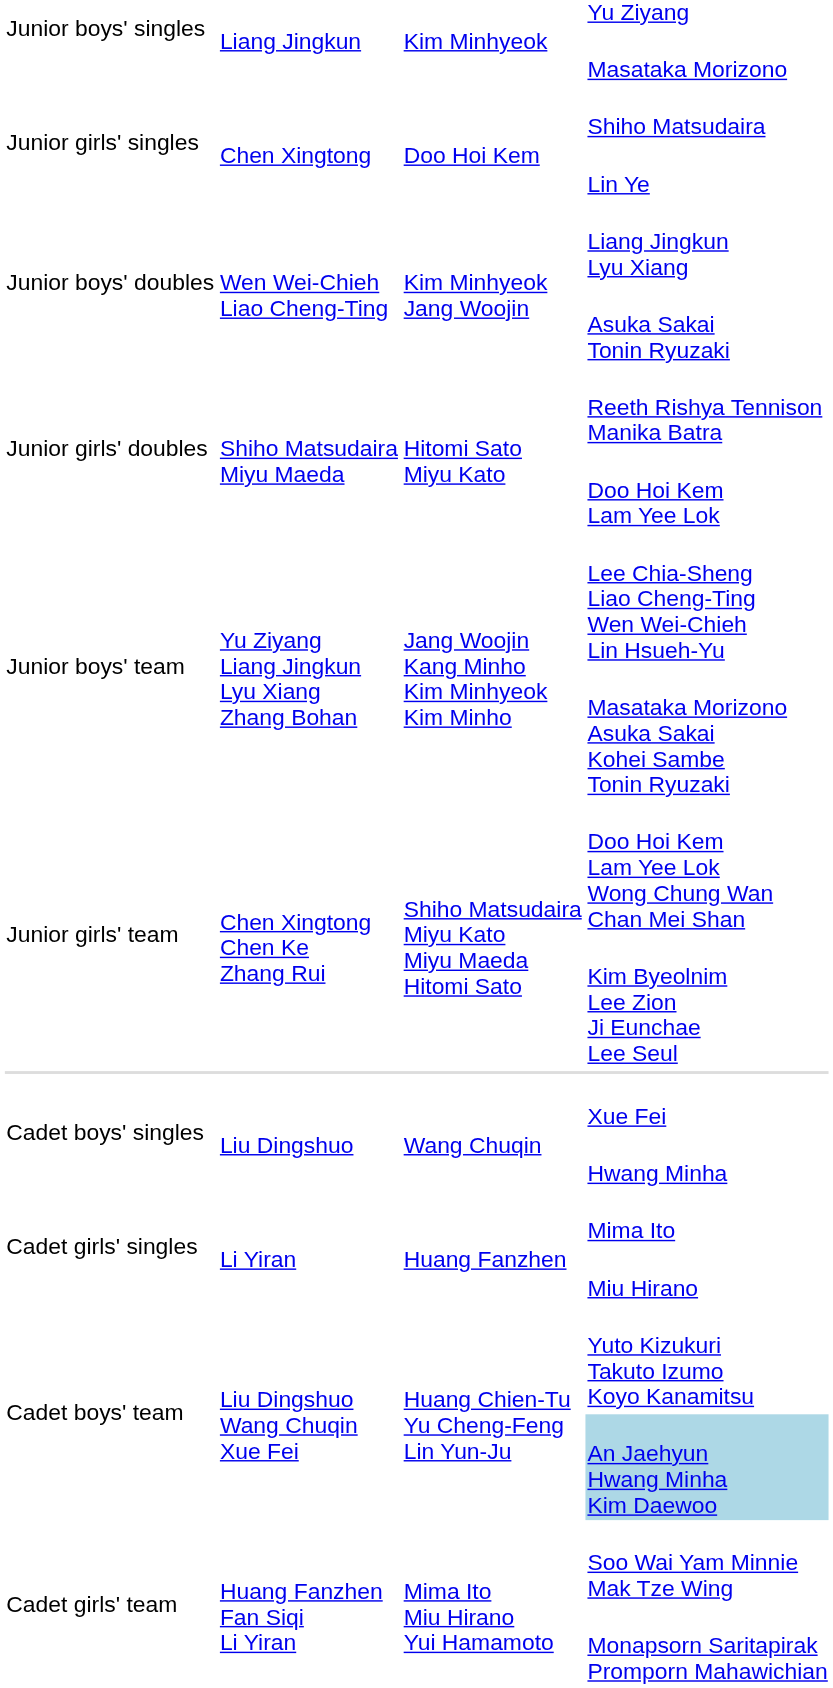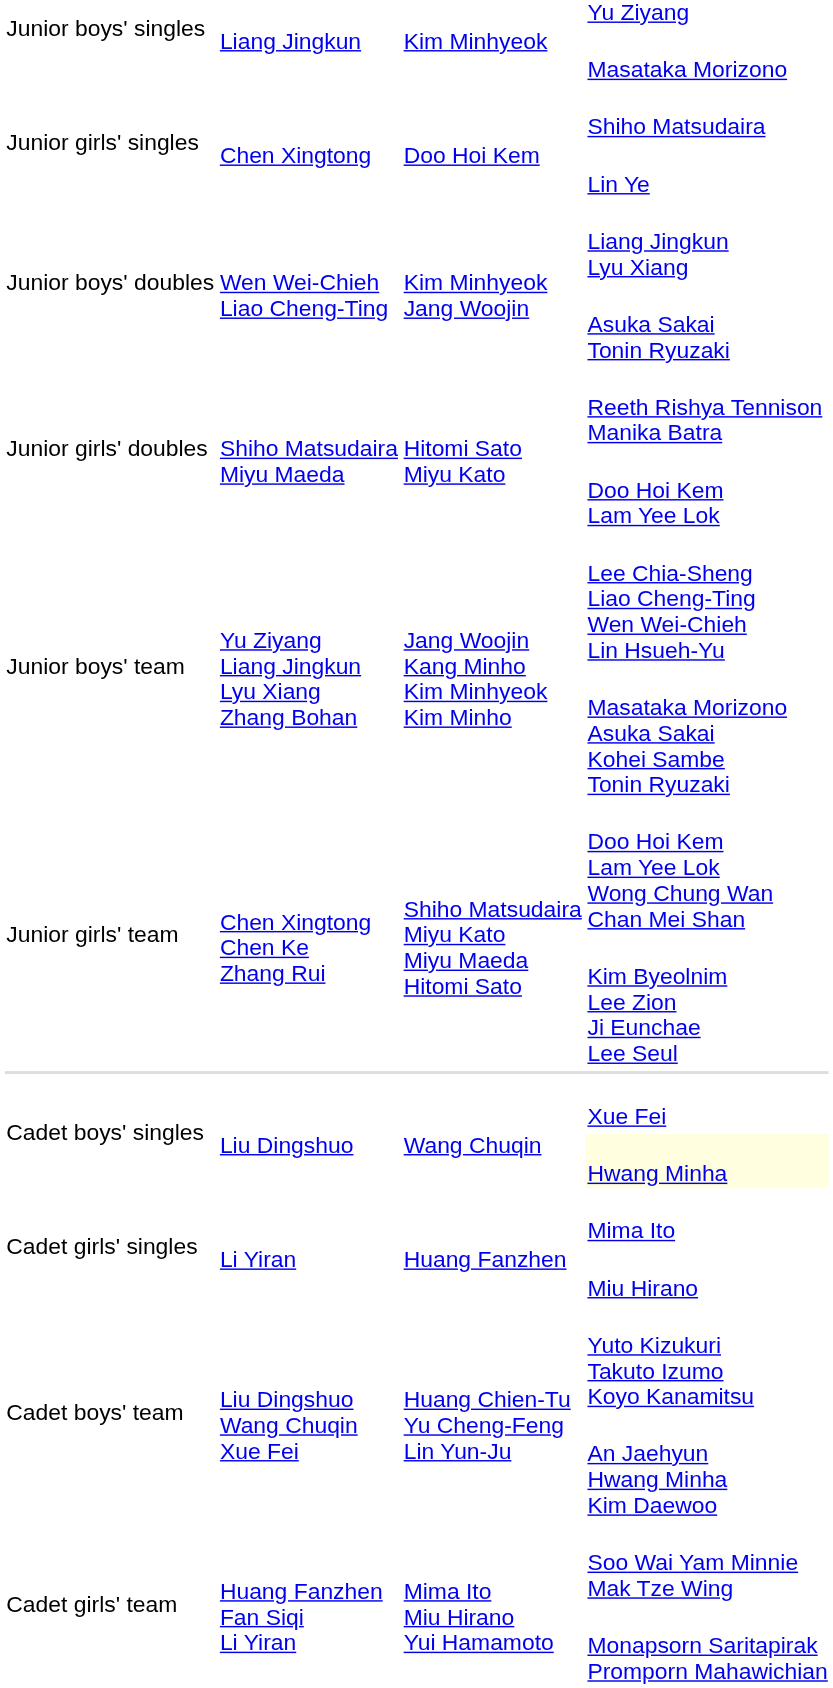(657, 1173) no background -> (657, 1173) lightyellow background
(657, 1479) lightblue background -> (657, 1479) no background
